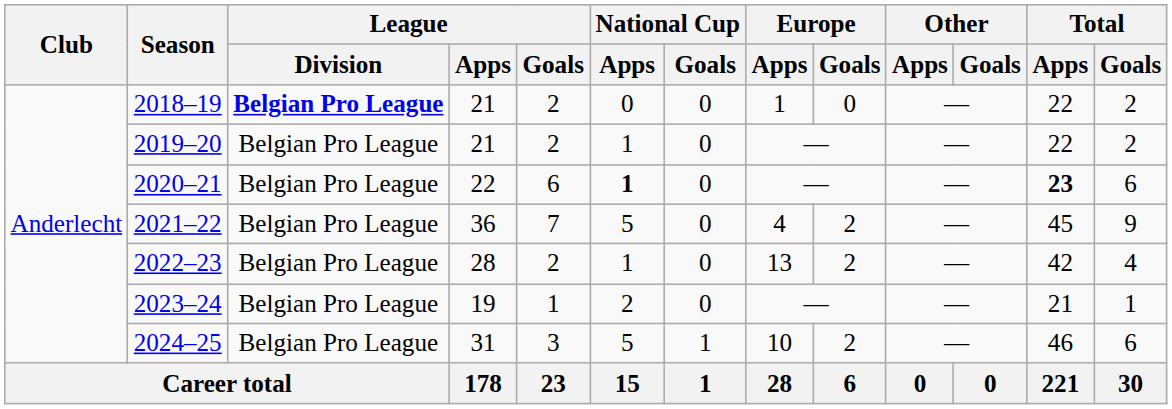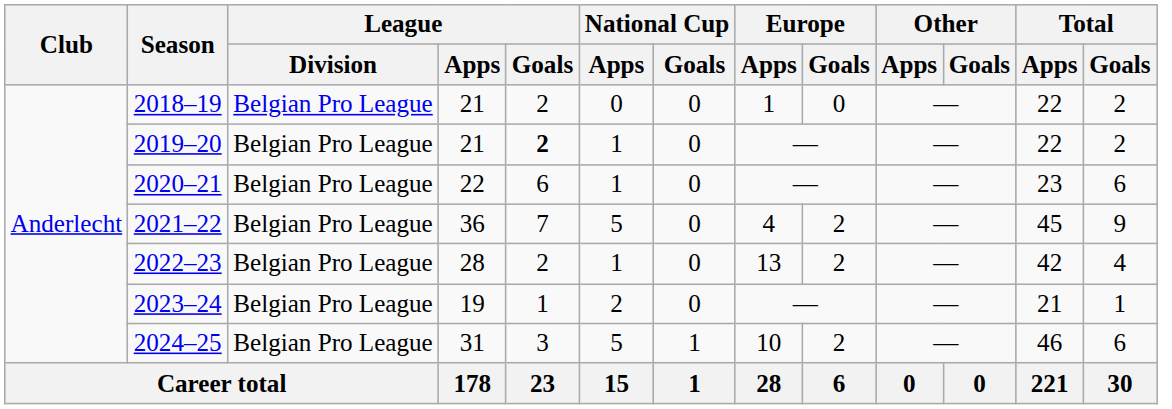(338, 104) bold -> (333, 104) normal
(553, 143) normal -> (542, 143) bold
(627, 183) bold -> (616, 183) normal
(1060, 183) bold -> (1050, 183) normal
